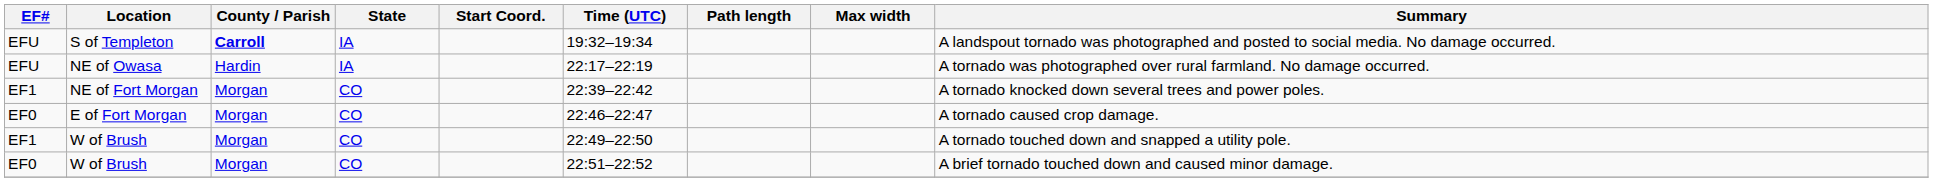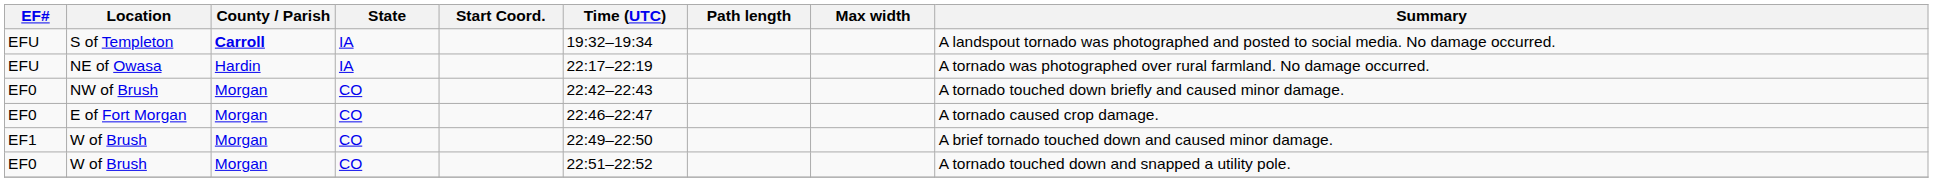- row: (22, 90)
+ row: (22, 90)
(1115, 139) A tornado touched down and snapped a utility pole. -> (1136, 139) A brief tornado touched down and caused minor damage.
(1136, 164) A brief tornado touched down and caused minor damage. -> (1115, 164) A tornado touched down and snapped a utility pole.
